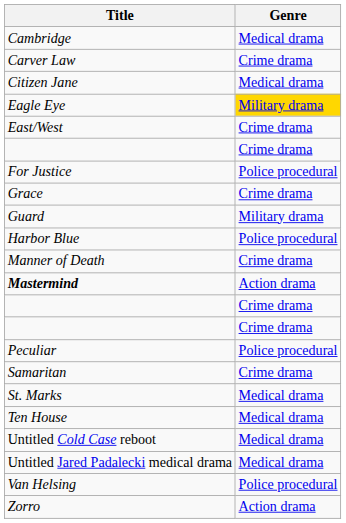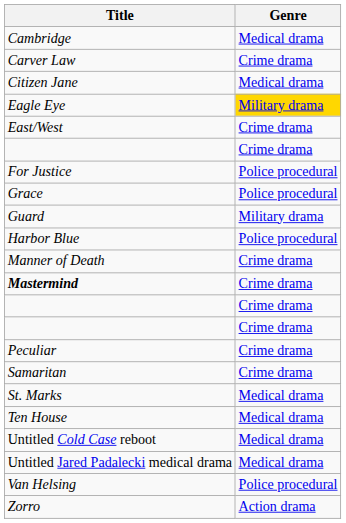(276, 194) Crime drama -> (288, 194) Police procedural
(277, 283) Action drama -> (276, 283) Crime drama
(288, 350) Police procedural -> (276, 350) Crime drama
